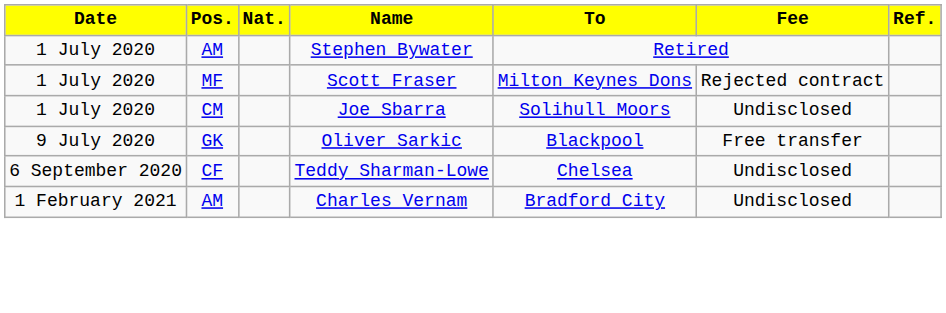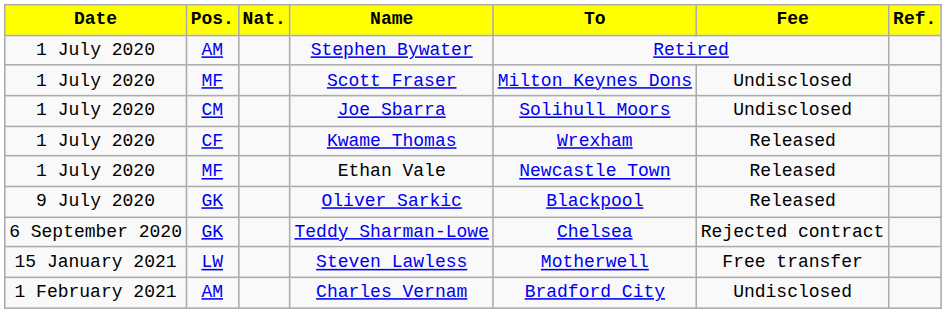(793, 80) Rejected contract -> (793, 80) Undisclosed
+ row: (392, 141)
+ row: (392, 171)
(793, 141) Free transfer -> (793, 201) Released
(212, 171) CF -> (212, 231) GK
(793, 171) Undisclosed -> (793, 231) Rejected contract
+ row: (392, 262)
